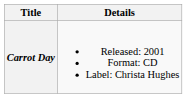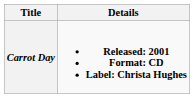(120, 63) normal -> (123, 63) bold
